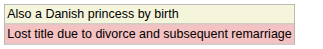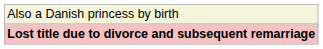(149, 34) normal -> (161, 34) bold
